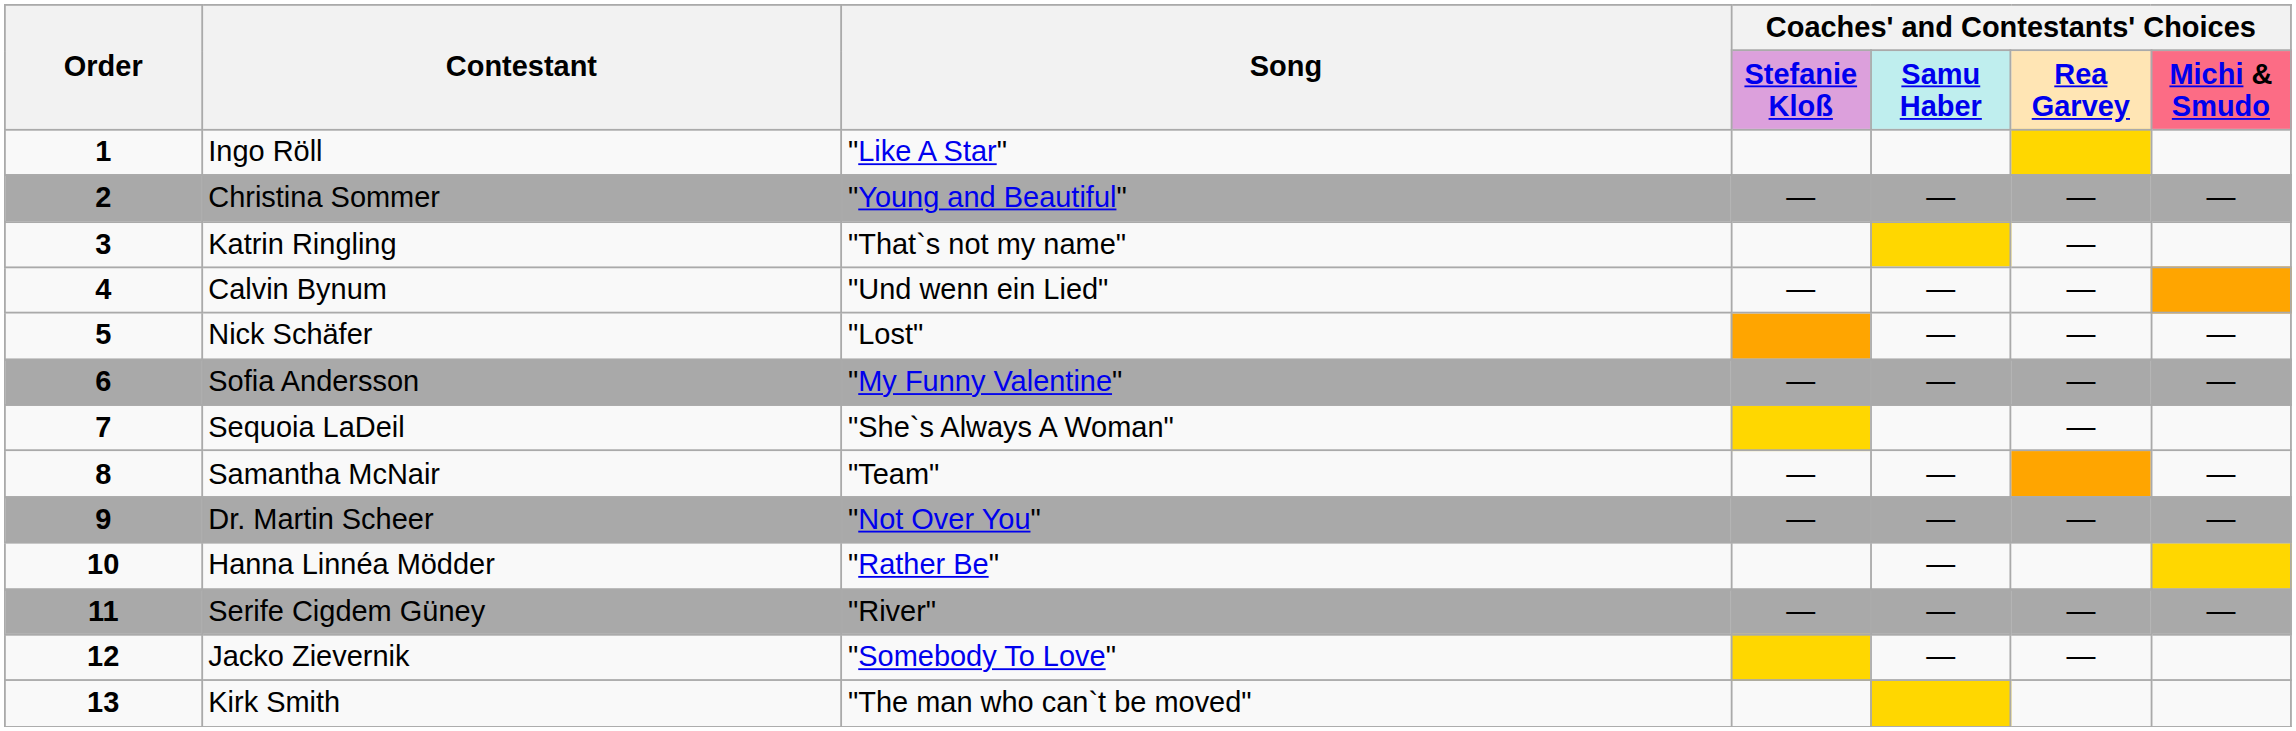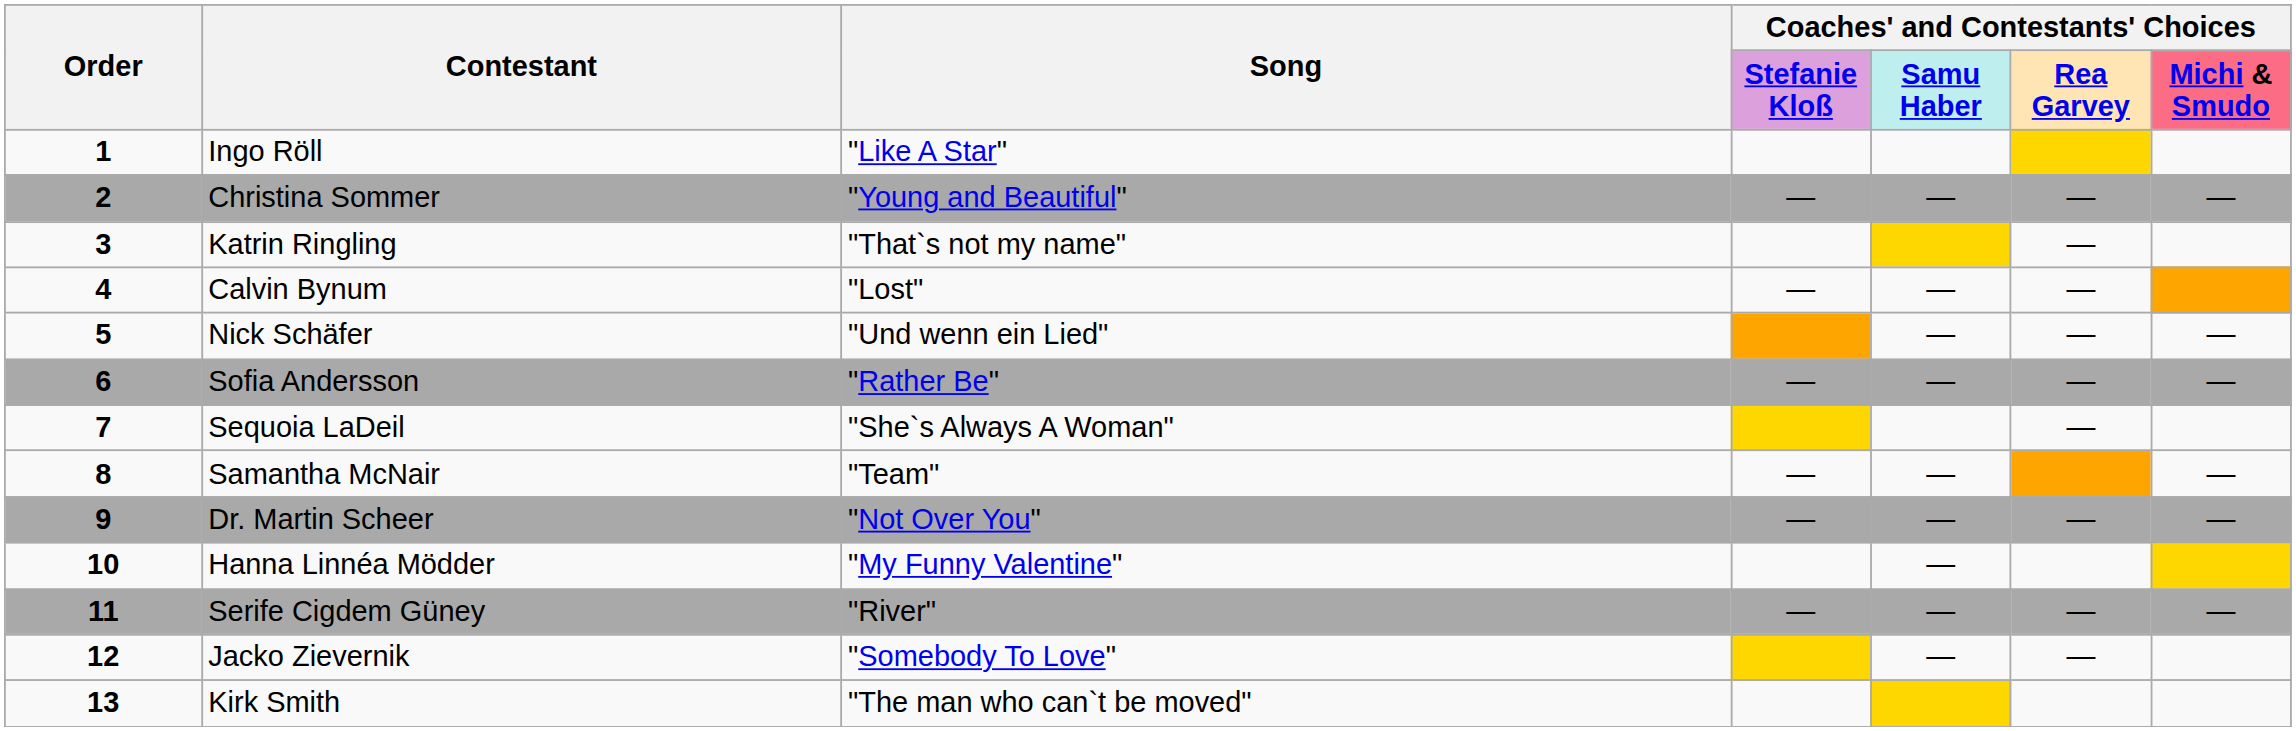(978, 289) "Und wenn ein Lied" -> (886, 289) "Lost"
(886, 335) "Lost" -> (978, 335) "Und wenn ein Lied"
(985, 381) "My Funny Valentine" -> (923, 381) "Rather Be"
(923, 565) "Rather Be" -> (985, 565) "My Funny Valentine"
